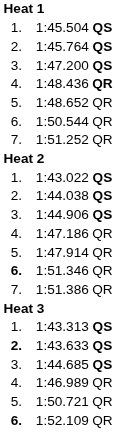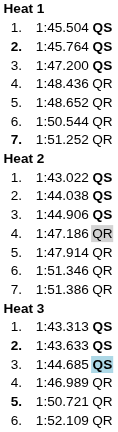(16, 46) normal -> (16, 46) bold
(102, 84) bold -> (102, 84) normal
(16, 140) normal -> (16, 140) bold
(102, 233) no background -> (102, 233) lightgrey background
(16, 271) bold -> (16, 271) normal
(102, 364) no background -> (102, 364) lightblue background
(16, 401) normal -> (16, 401) bold
(16, 420) bold -> (16, 420) normal
